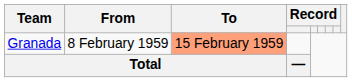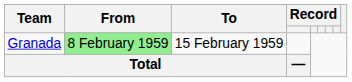(118, 43) no background -> (118, 43) lightgreen background
(229, 43) lightsalmon background -> (229, 43) no background
